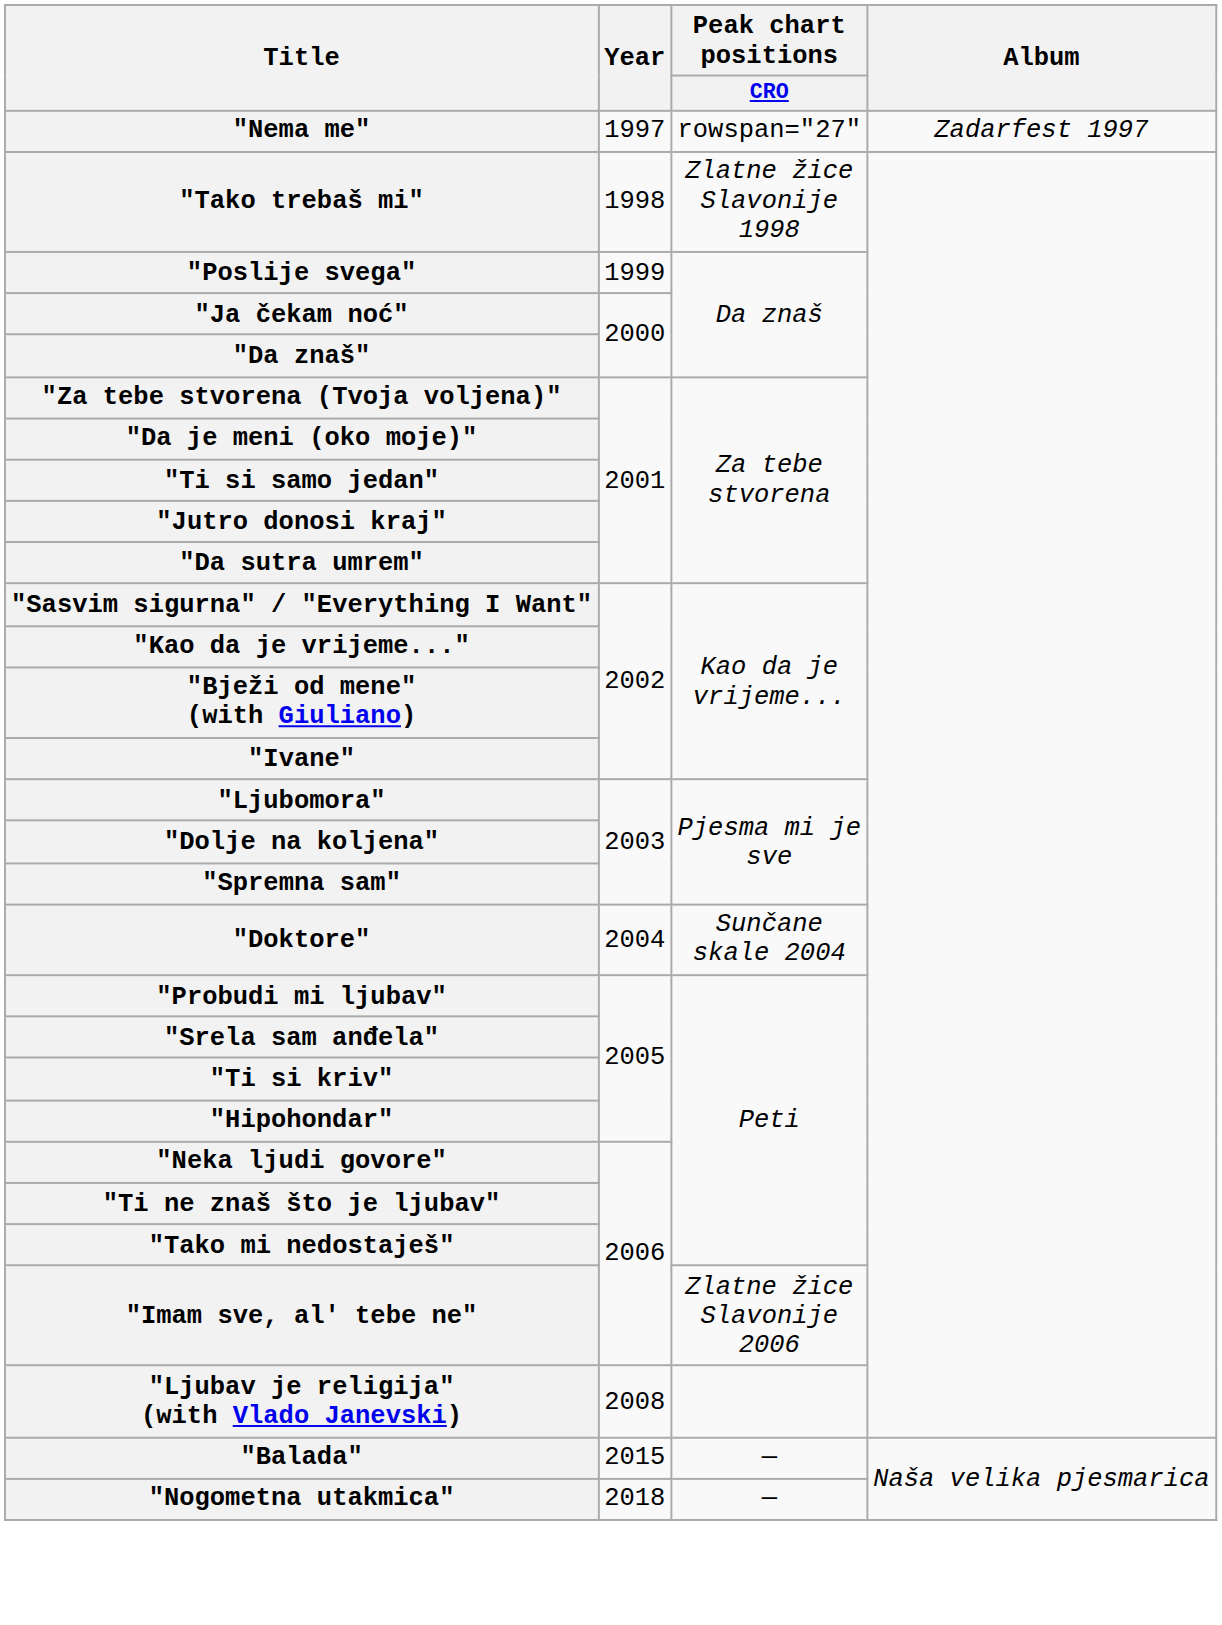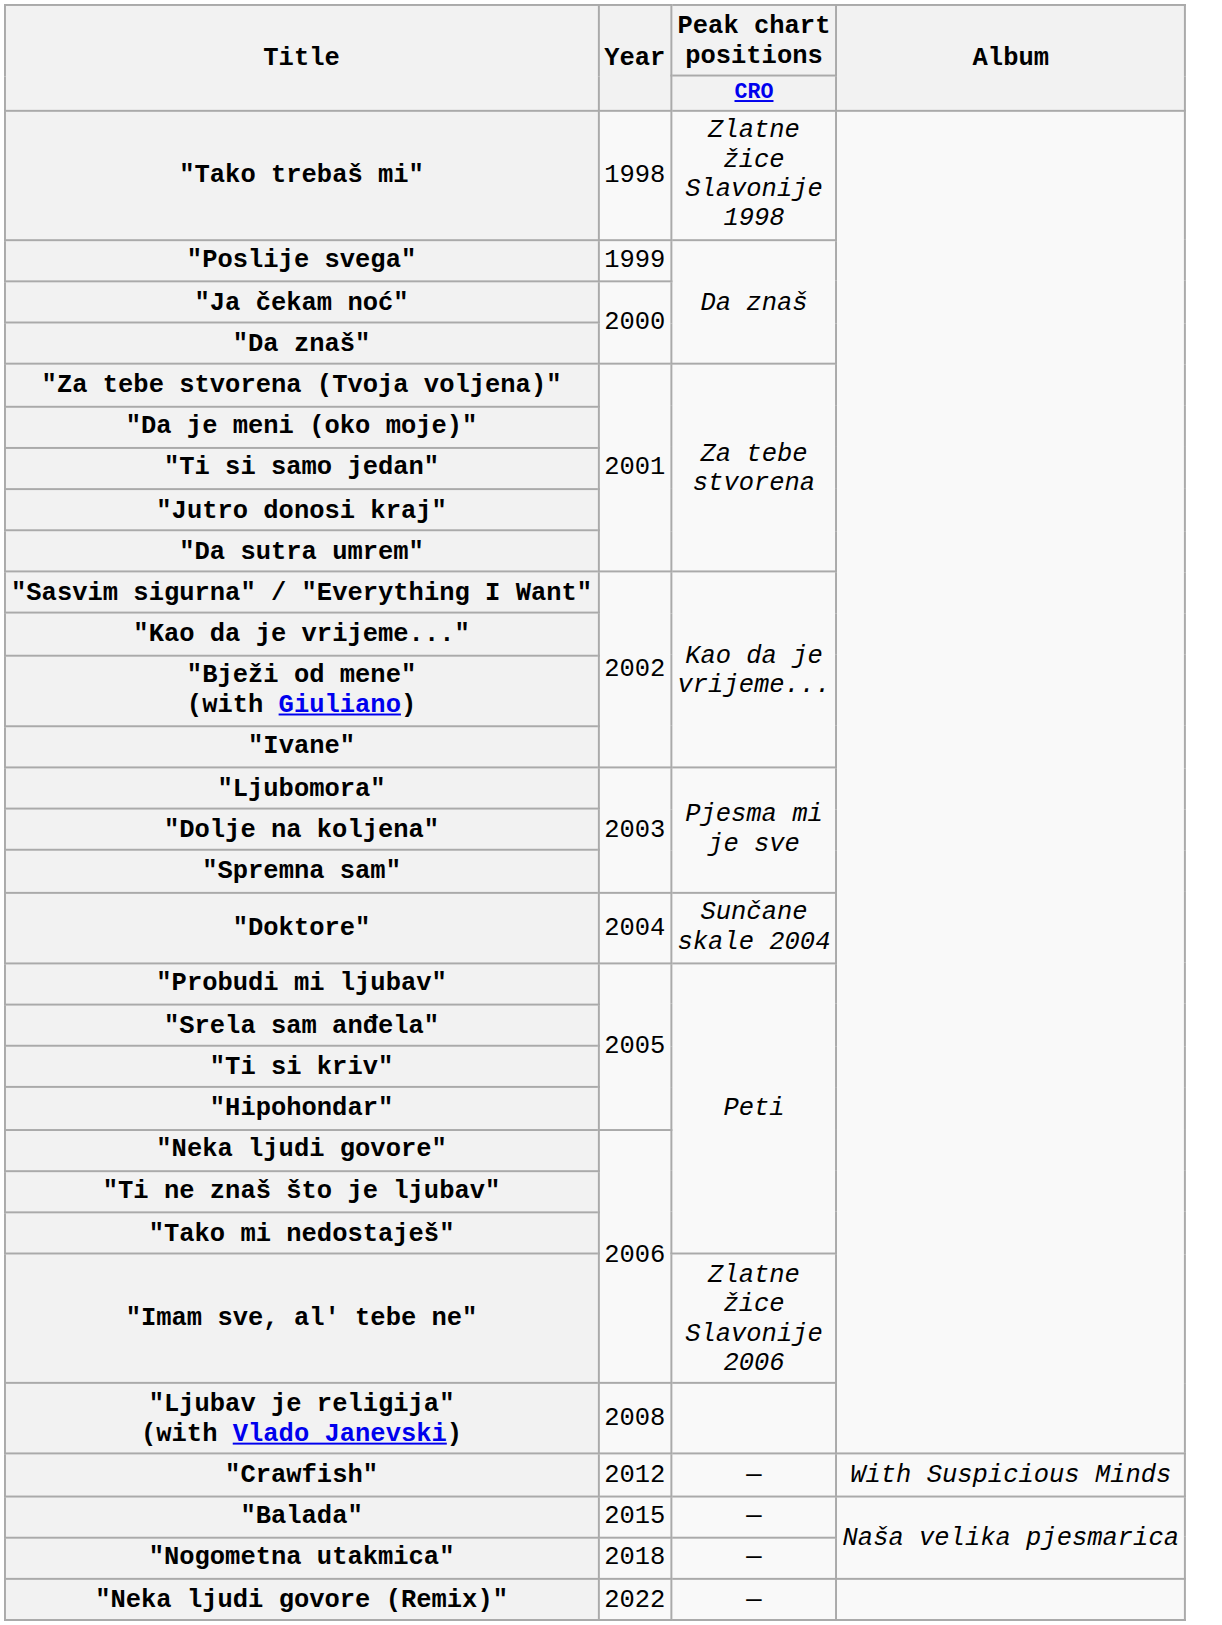- row: (302, 131)
+ row: (302, 1475)
+ row: (302, 1600)
